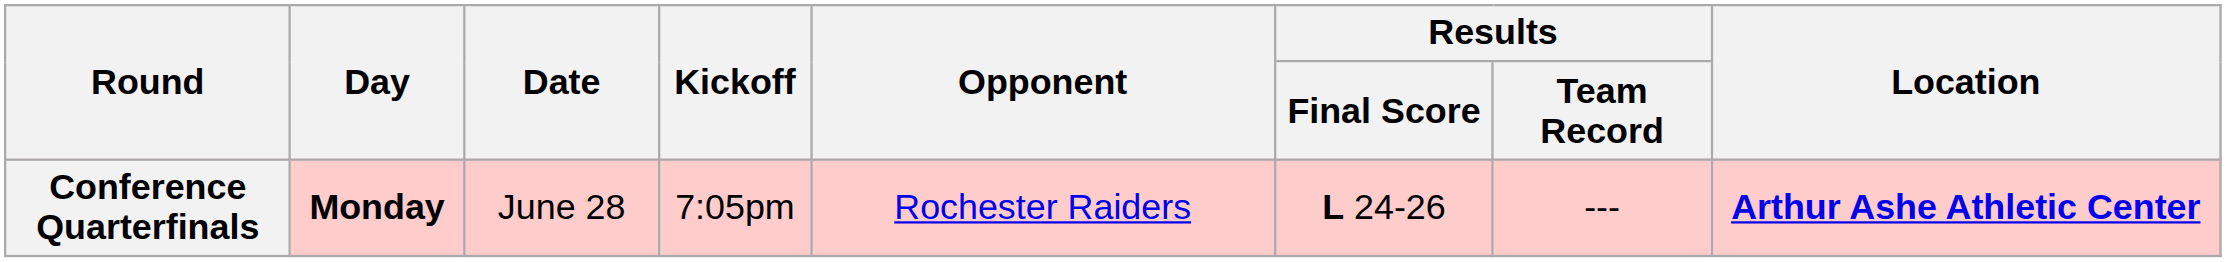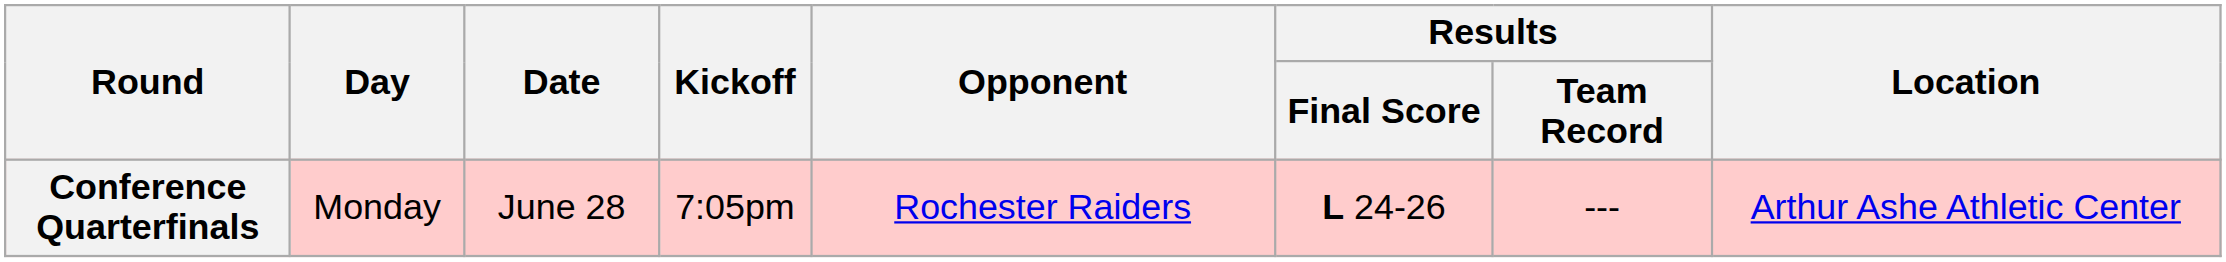(377, 207) bold -> (377, 207) normal
(1966, 207) bold -> (1966, 207) normal
